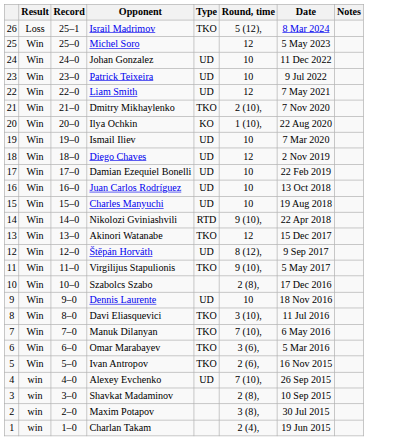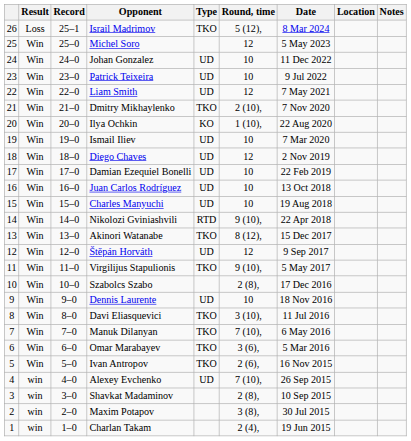+ column: (356, 12)
(248, 236) 12 -> (248, 236) 8 (12),
(248, 252) 8 (12), -> (248, 252) 12
